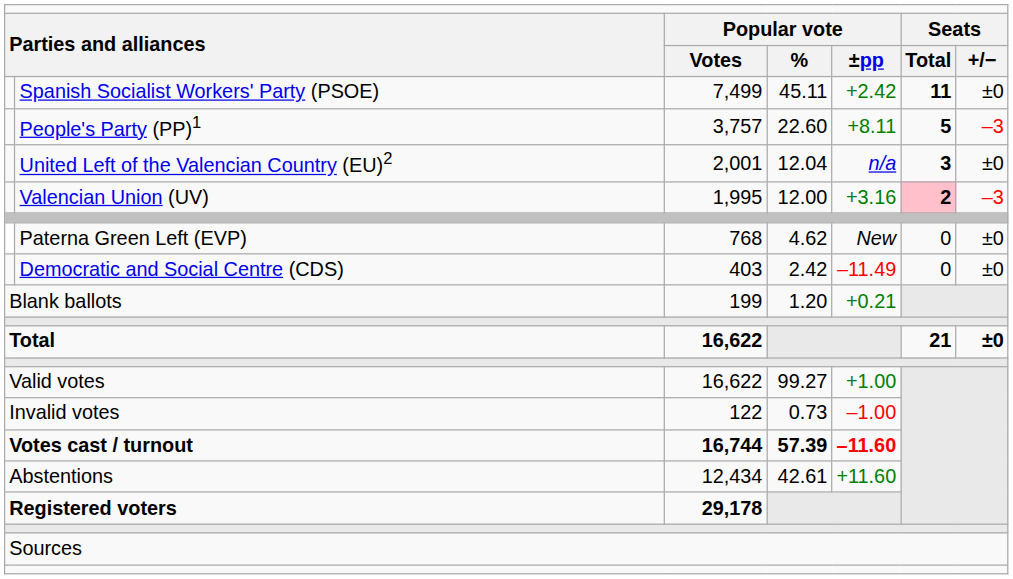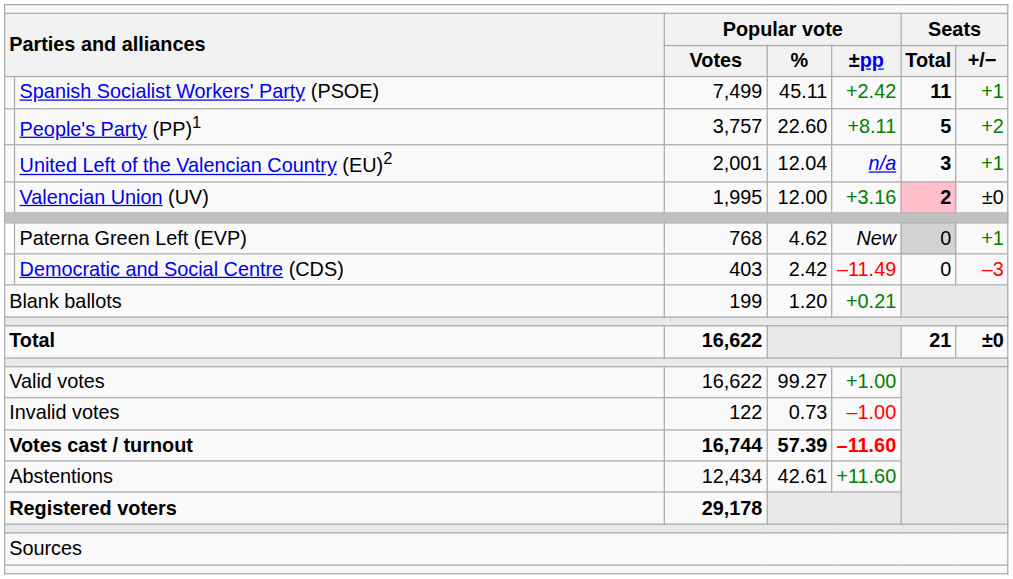(993, 92) ±0 -> (992, 92) +1
(993, 126) –3 -> (992, 126) +2
(993, 163) ±0 -> (992, 163) +1
(993, 197) –3 -> (993, 197) ±0
(946, 238) no background -> (946, 238) lightgrey background
(993, 238) ±0 -> (992, 238) +1
(993, 269) ±0 -> (993, 269) –3
